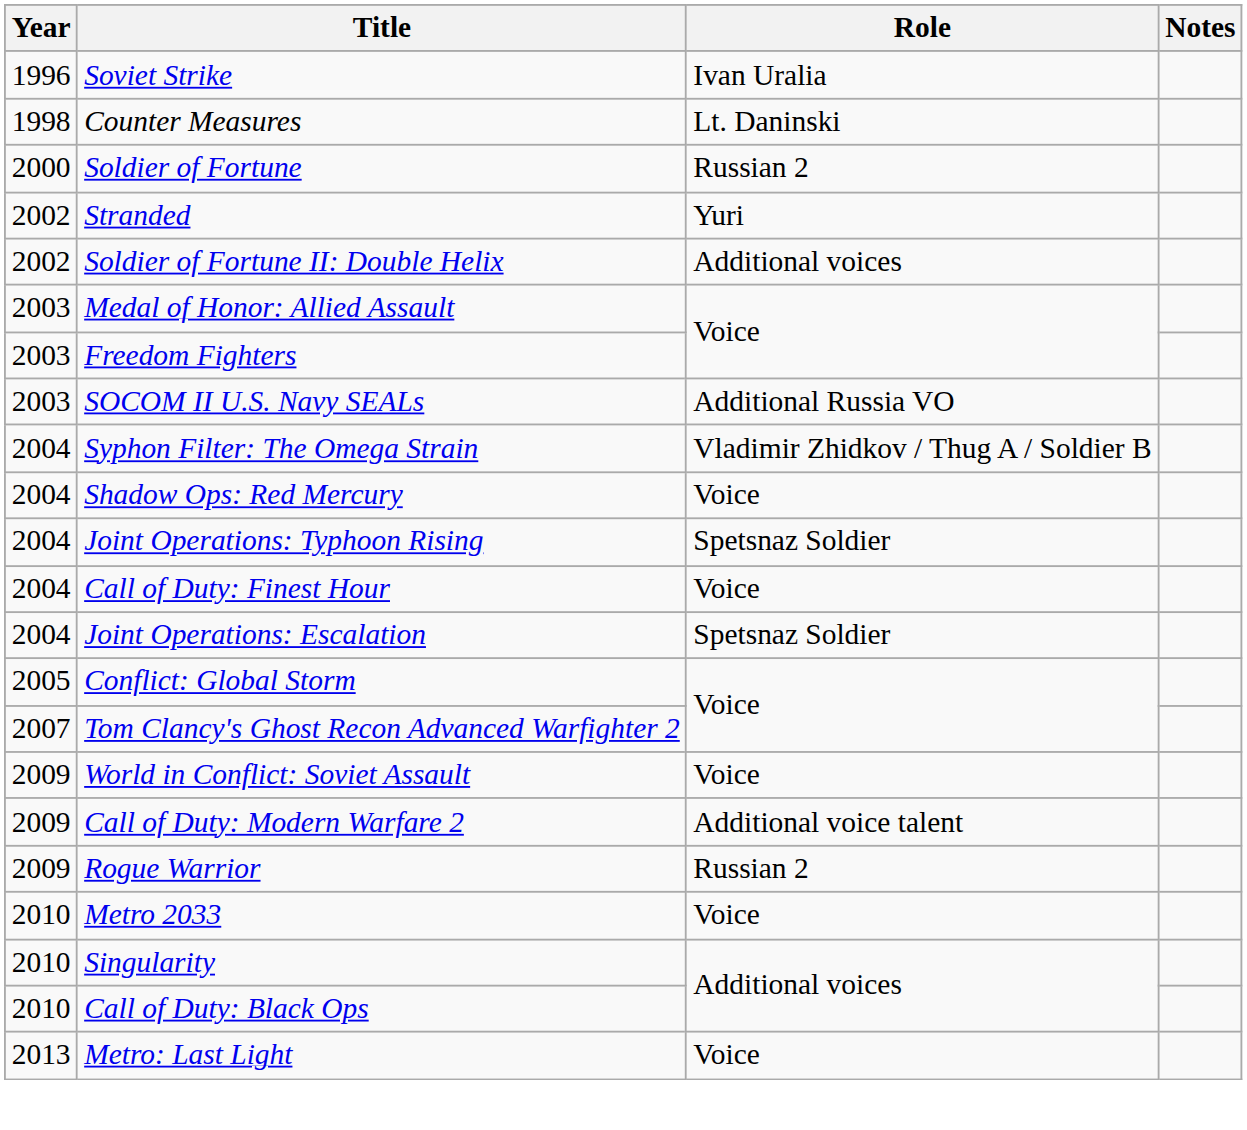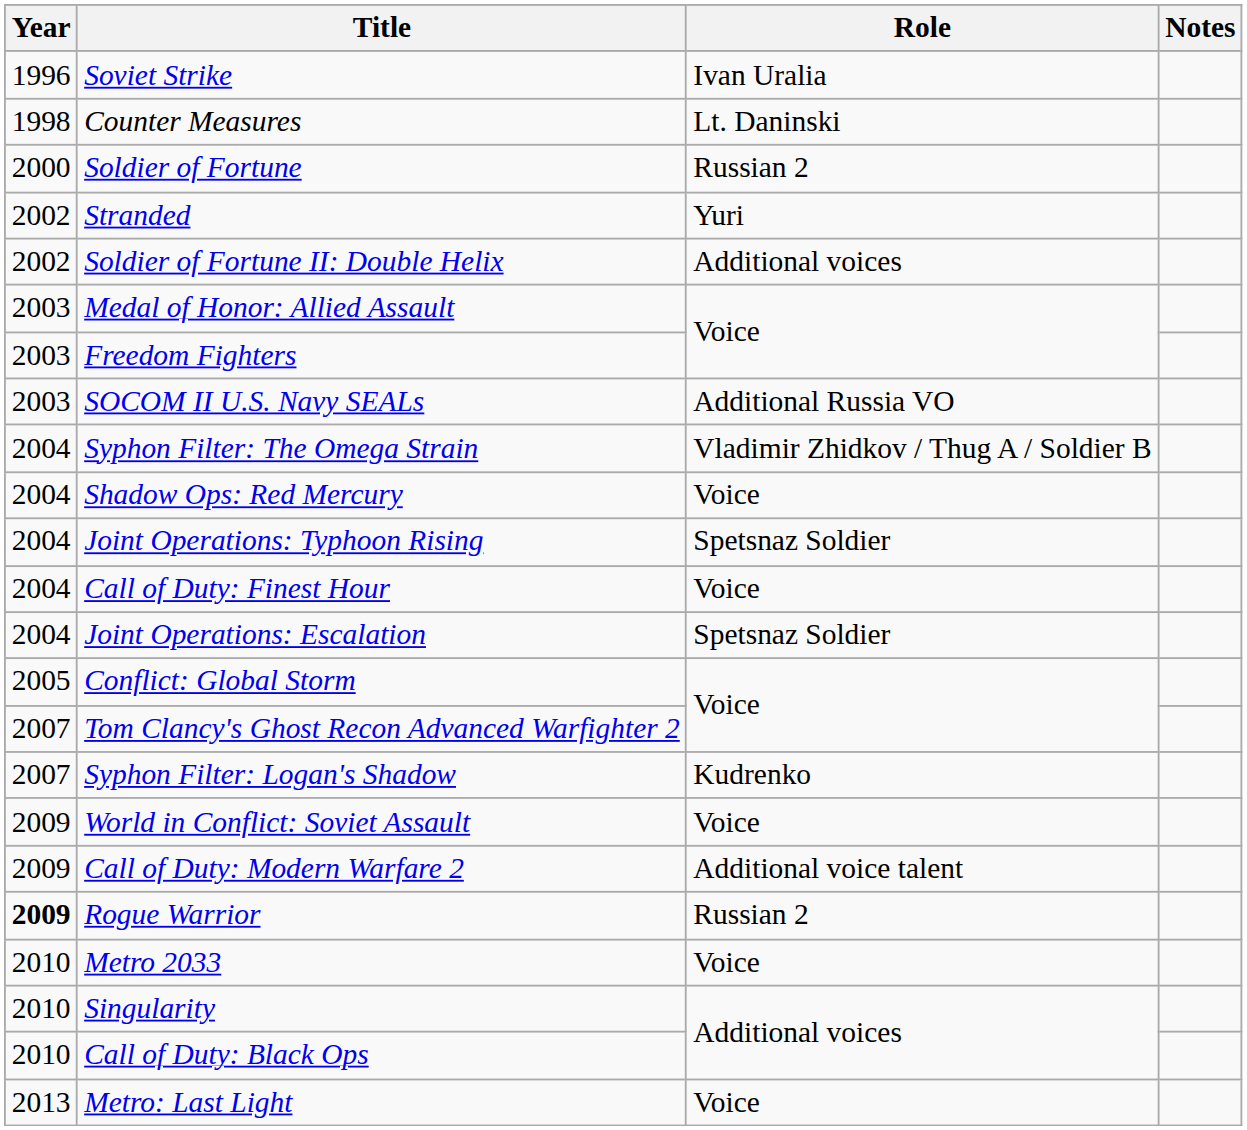+ row: (270, 774)
(41, 868) normal -> (41, 914) bold
